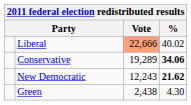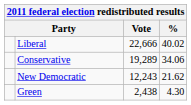(143, 44) lightsalmon background -> (143, 44) no background
(173, 60) bold -> (173, 60) normal
(173, 76) bold -> (173, 76) normal
